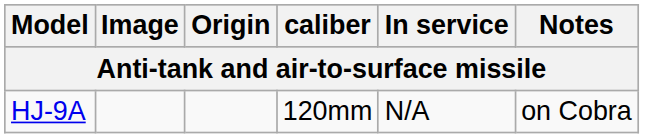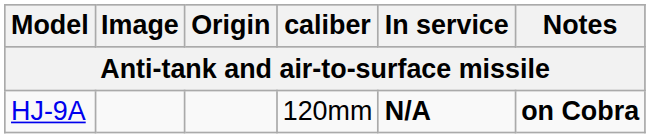(407, 111) normal -> (408, 111) bold
(576, 111) normal -> (580, 111) bold
